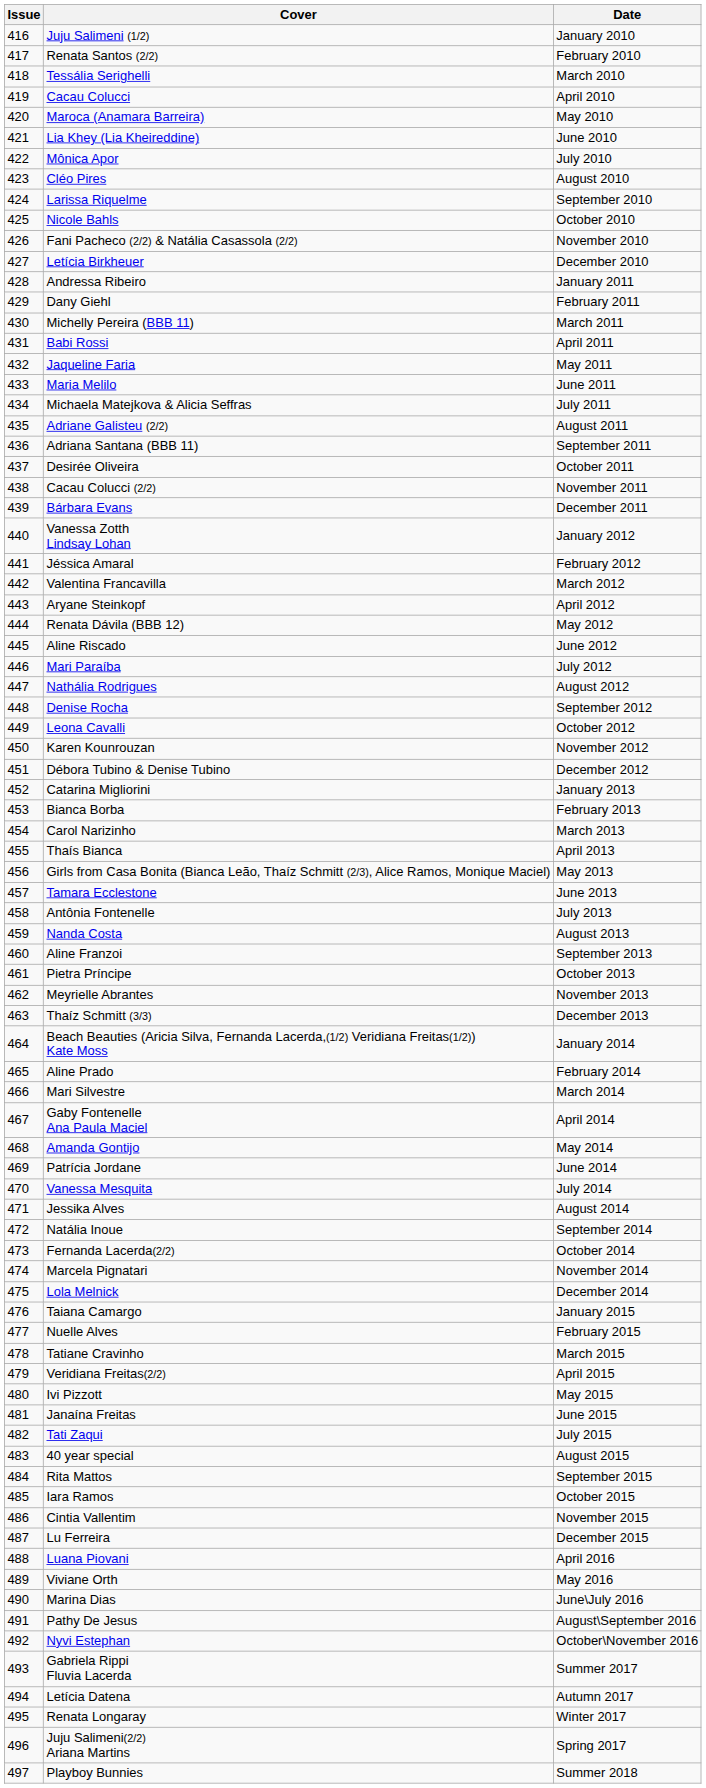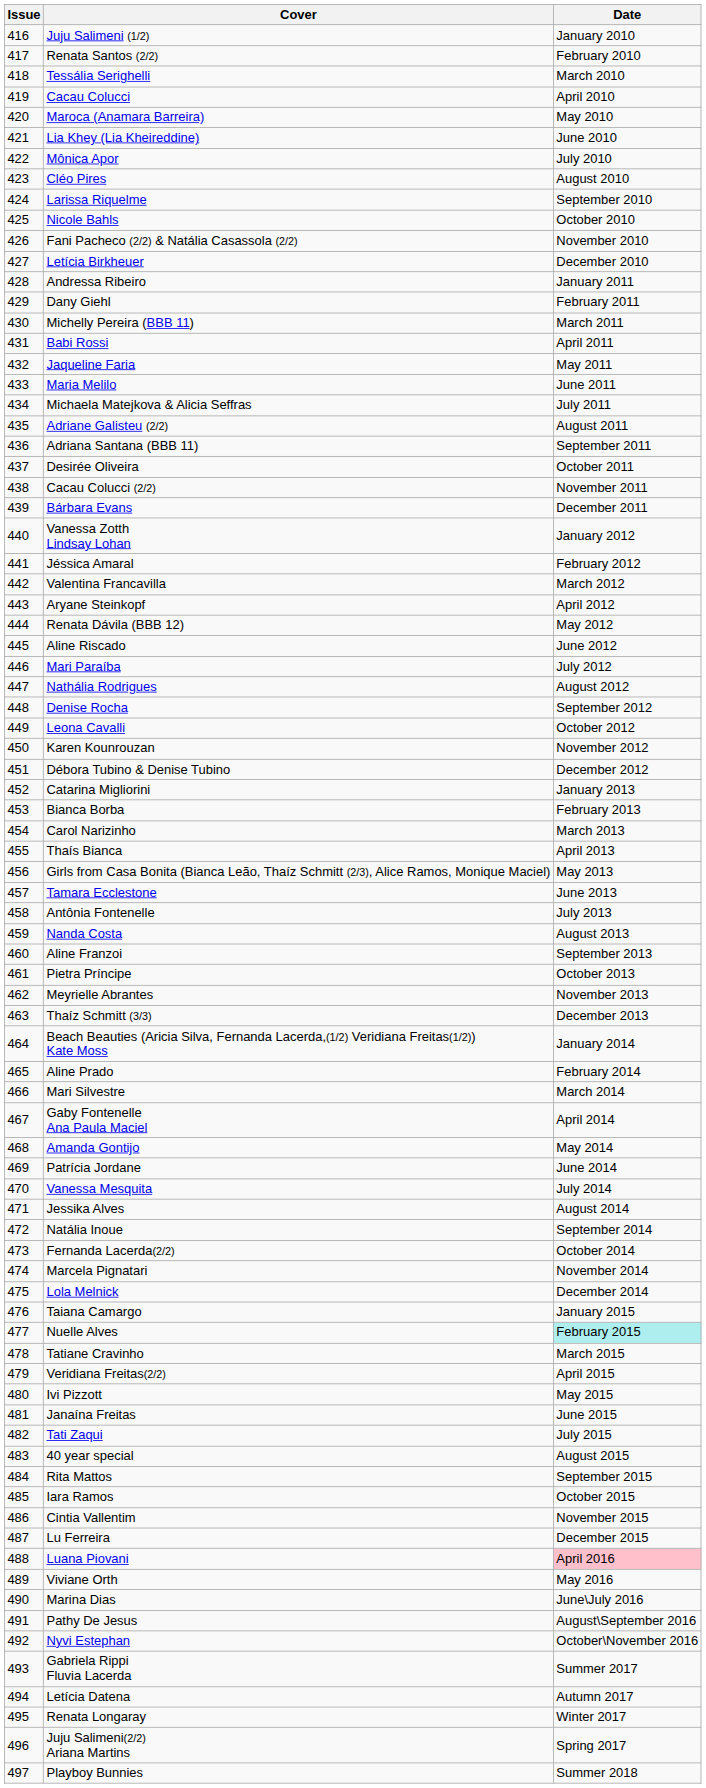(598, 1332) no background -> (598, 1332) paleturquoise background
(586, 1558) no background -> (586, 1558) pink background
